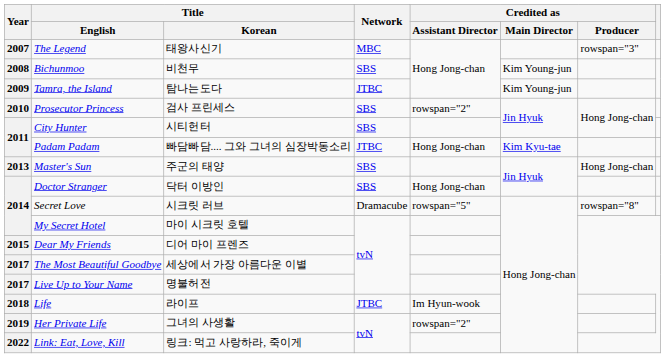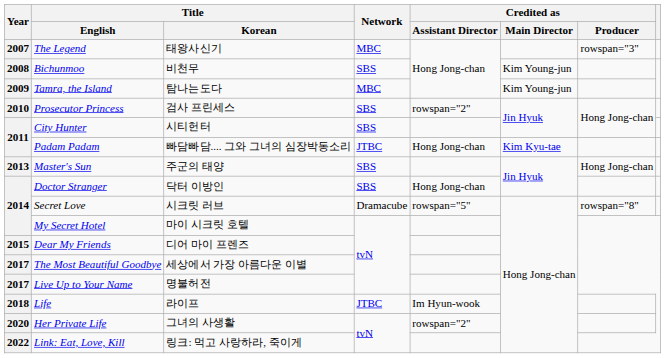(369, 88) JTBC -> (369, 88) MBC
(18, 323) 2019 -> (18, 323) 2020
